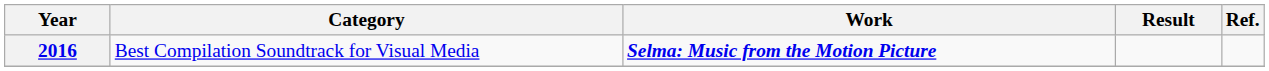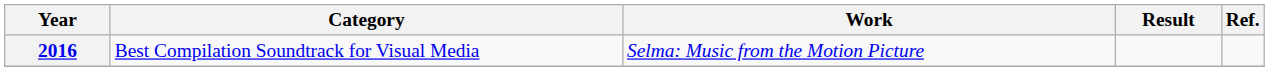(782, 50) bold -> (776, 50) normal
